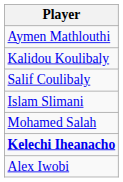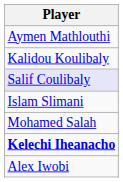(49, 79) no background -> (49, 79) lavender background
